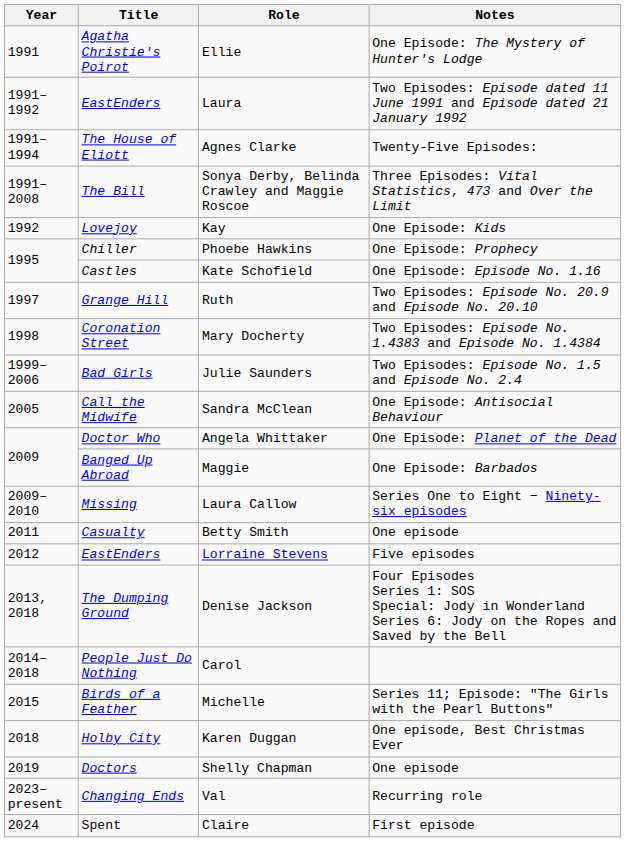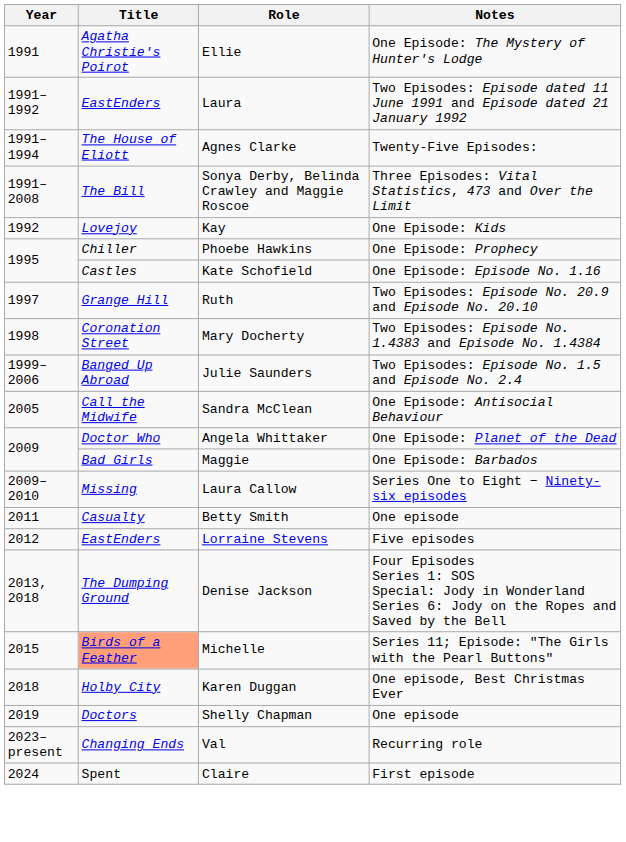(117, 373) Bad Girls -> (117, 373) Banged Up Abroad
(117, 468) Banged Up Abroad -> (117, 460) Bad Girls
- row: (222, 666)
(121, 702) no background -> (121, 650) lightsalmon background
